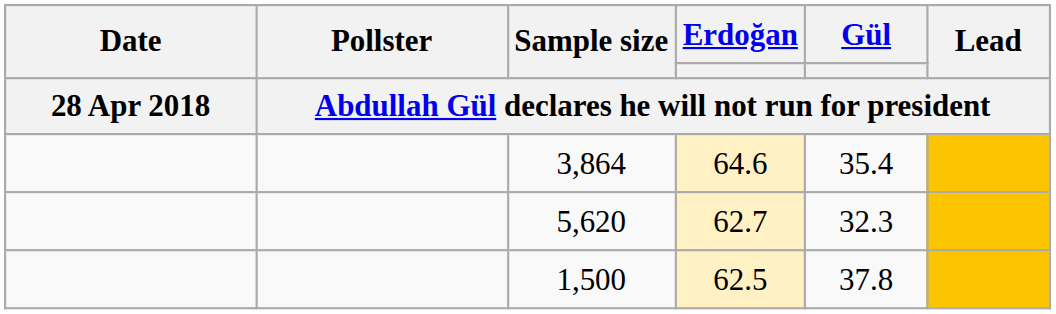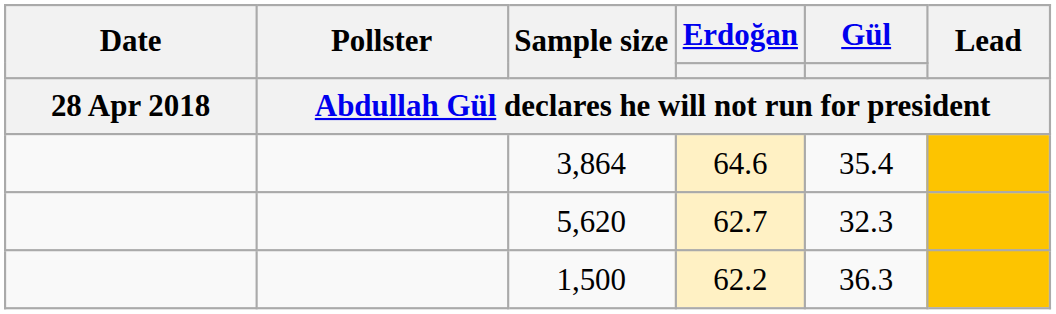(740, 279) 62.5 -> (740, 279) 62.2
(866, 279) 37.8 -> (866, 279) 36.3
